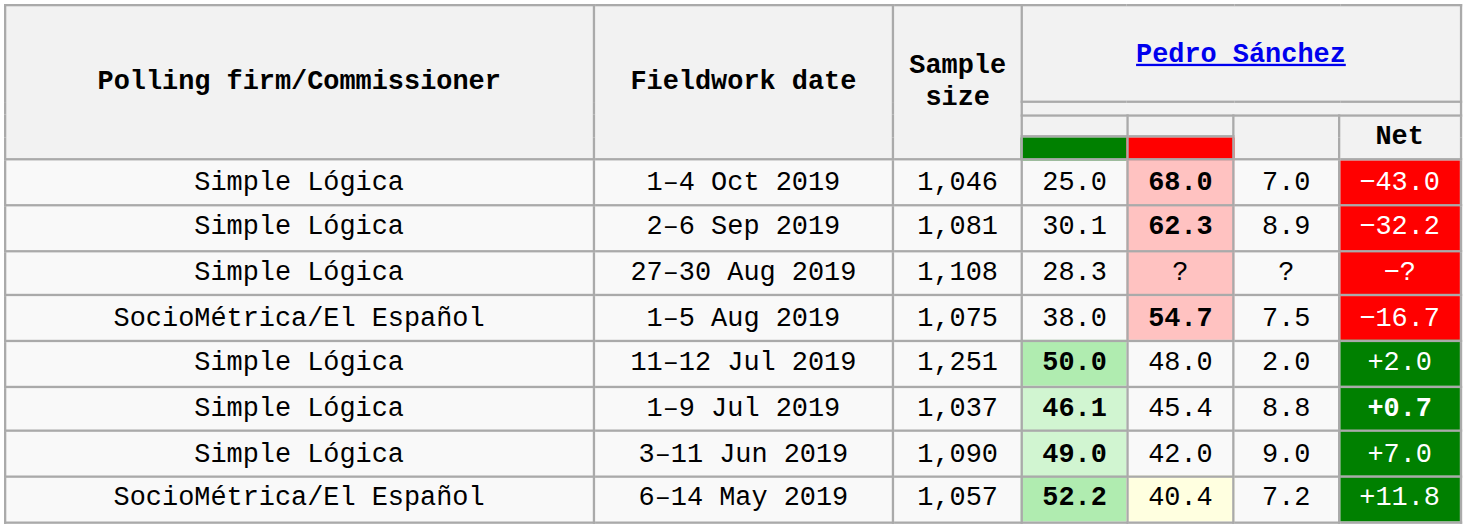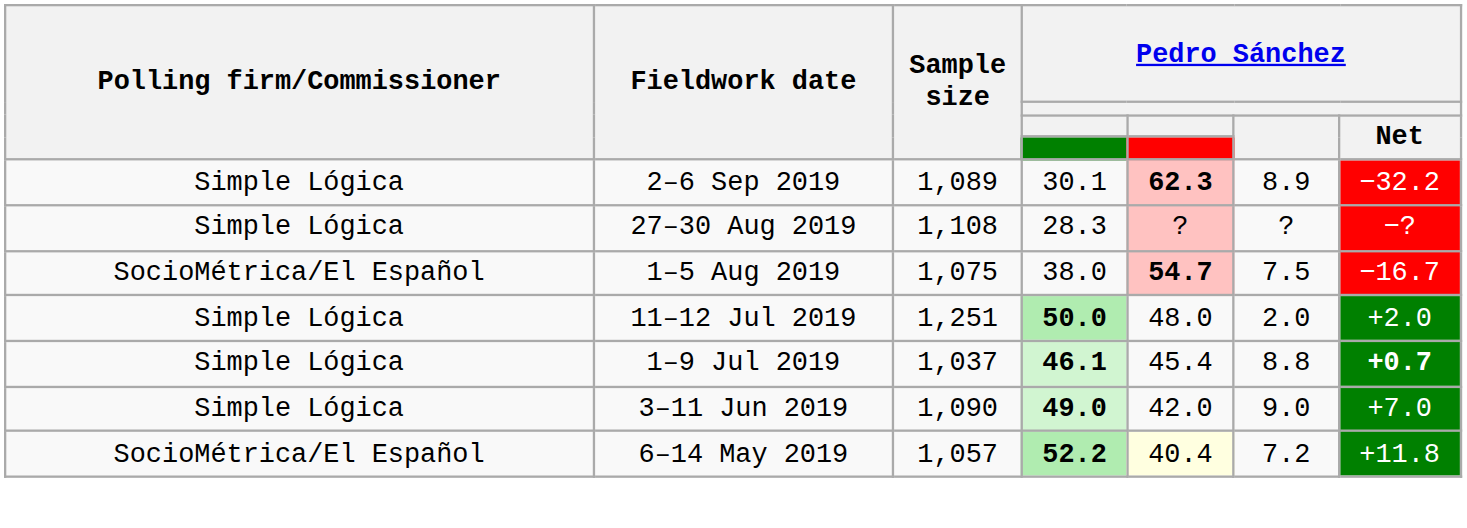- row: (743, 182)
(958, 227) 1,081 -> (958, 182) 1,089
